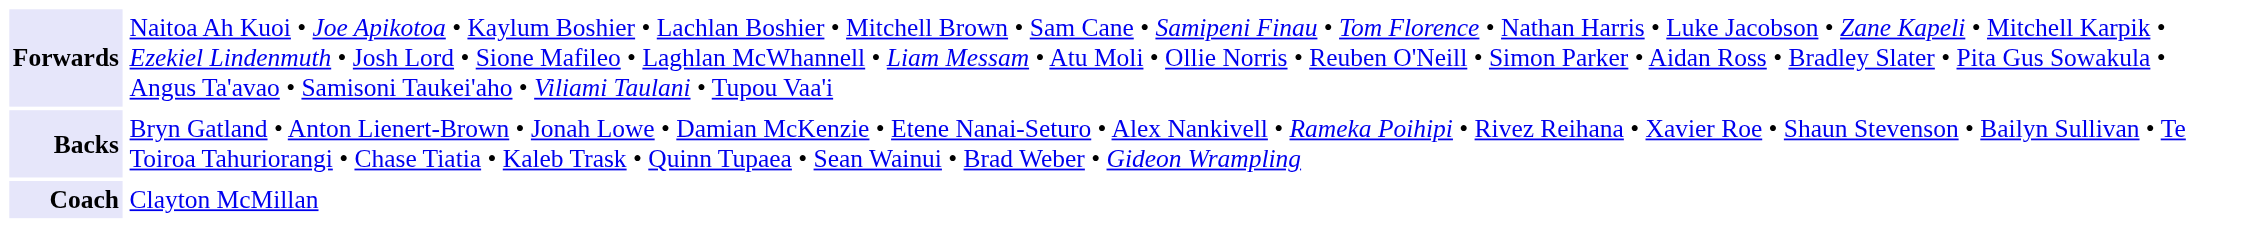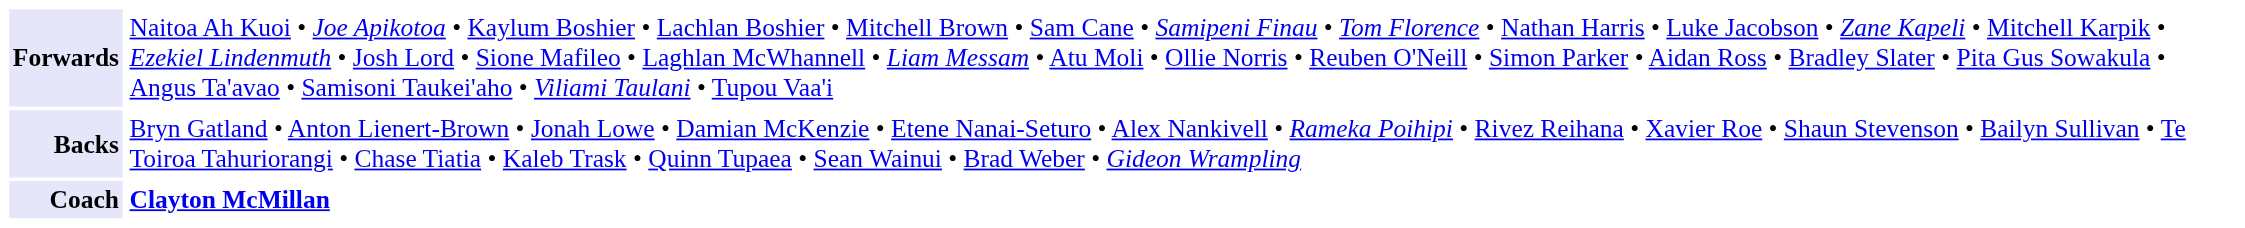(224, 199) normal -> (230, 199) bold
